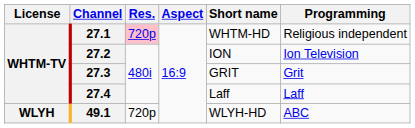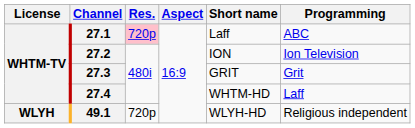(239, 34) WHTM-HD -> (219, 34) Laff
(345, 34) Religious independent -> (296, 34) ABC
(219, 93) Laff -> (239, 93) WHTM-HD
(296, 113) ABC -> (345, 113) Religious independent
